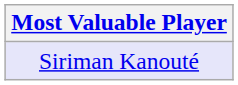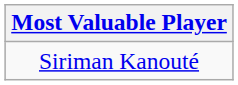(119, 60) lavender background -> (119, 60) no background
